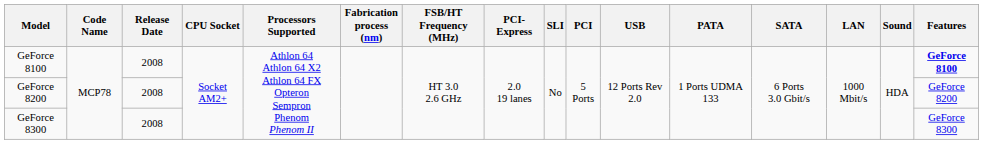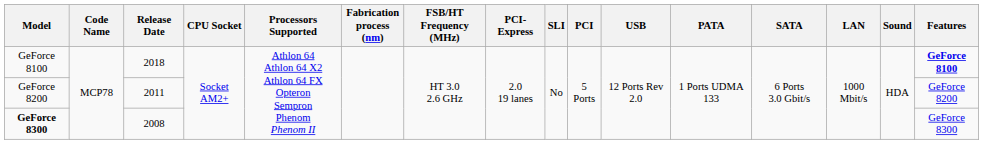(152, 61) 2008 -> (154, 61) 2018
(152, 92) 2008 -> (154, 92) 2011
(36, 123) normal -> (37, 123) bold
